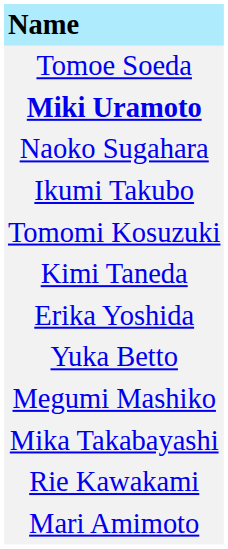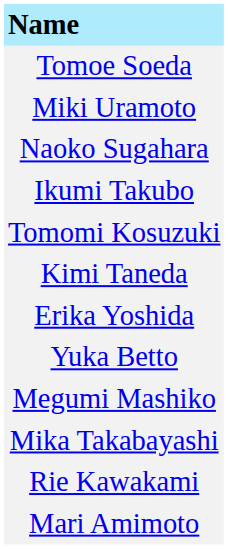(114, 107) bold -> (114, 107) normal
